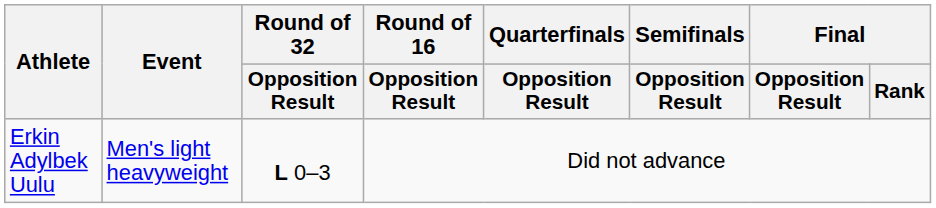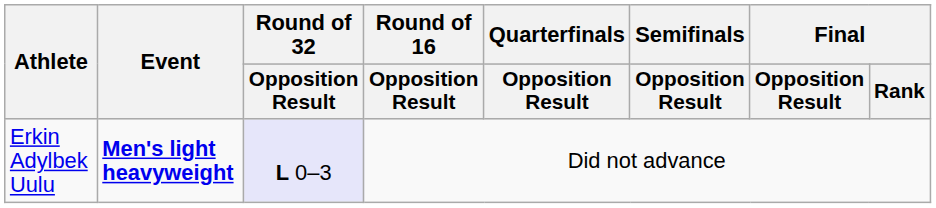(167, 161) normal -> (168, 161) bold
(303, 173) no background -> (304, 173) lavender background
